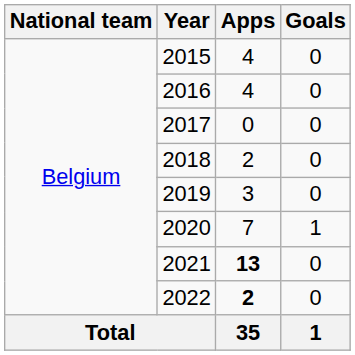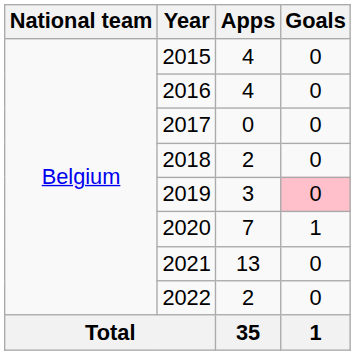(316, 194) no background -> (316, 194) pink background
(248, 263) bold -> (248, 263) normal
(248, 297) bold -> (248, 297) normal
